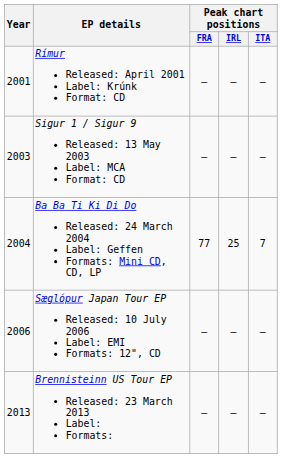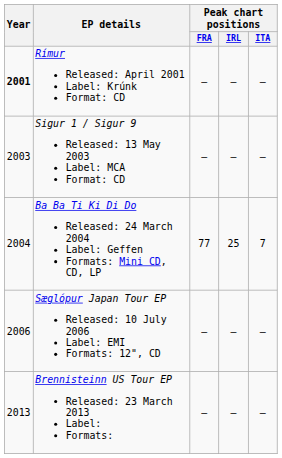(19, 81) normal -> (19, 81) bold
